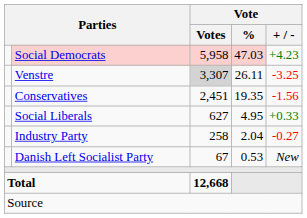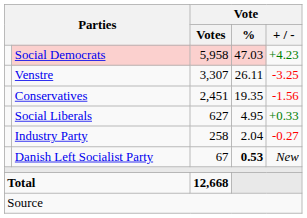(214, 75) lightgrey background -> (214, 75) no background
(252, 156) normal -> (252, 156) bold
